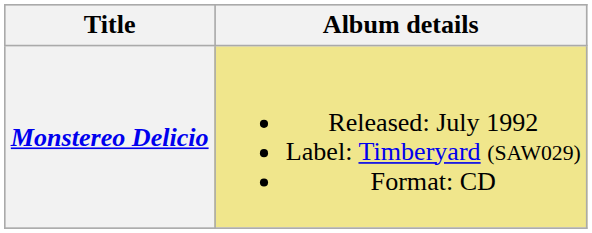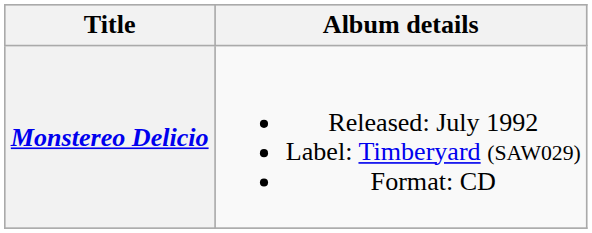(401, 152) khaki background -> (401, 152) no background
